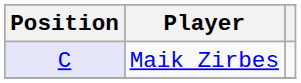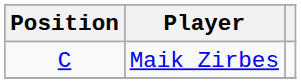(65, 60) lavender background -> (65, 60) no background
